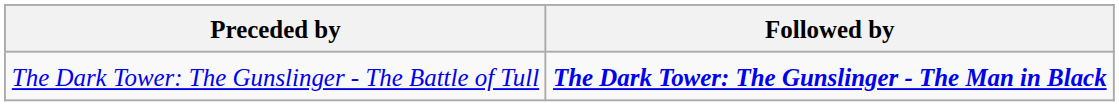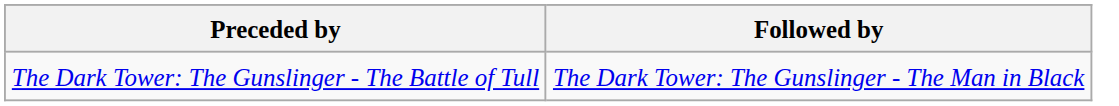(830, 75) bold -> (819, 77) normal
